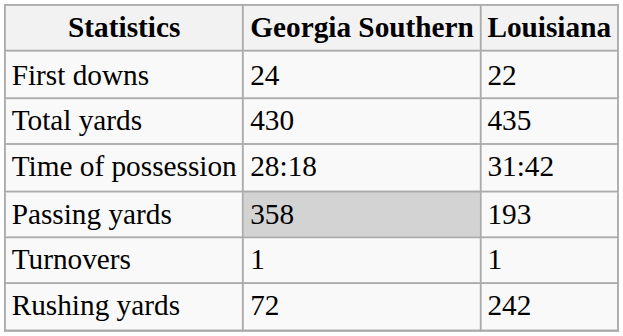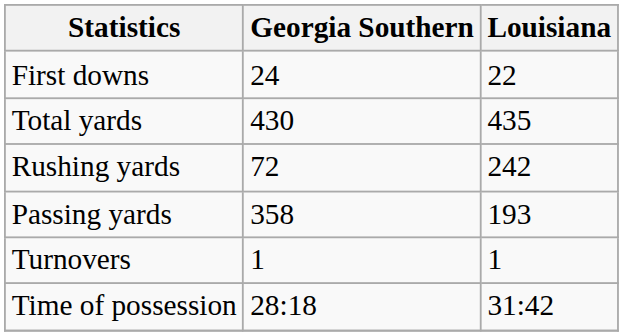rows swapped: (96, 306) <-> (124, 167)
(272, 213) lightgrey background -> (272, 213) no background
